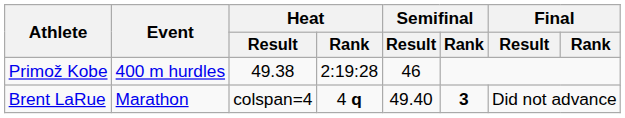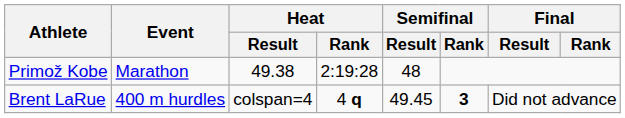(170, 72) 400 m hurdles -> (152, 72) Marathon
(411, 72) 46 -> (411, 72) 48
(152, 99) Marathon -> (170, 99) 400 m hurdles
(411, 99) 49.40 -> (411, 99) 49.45
